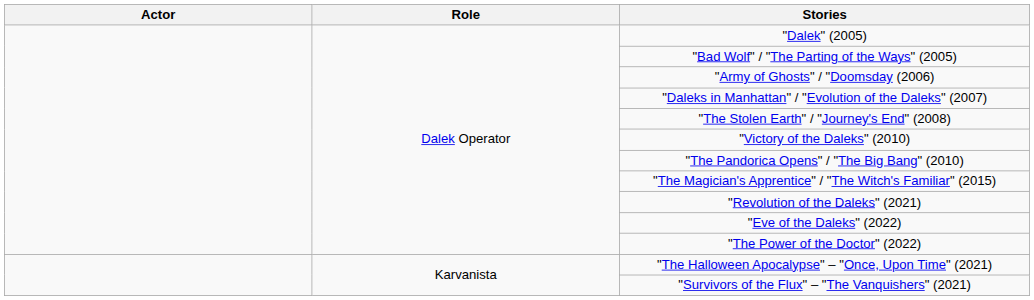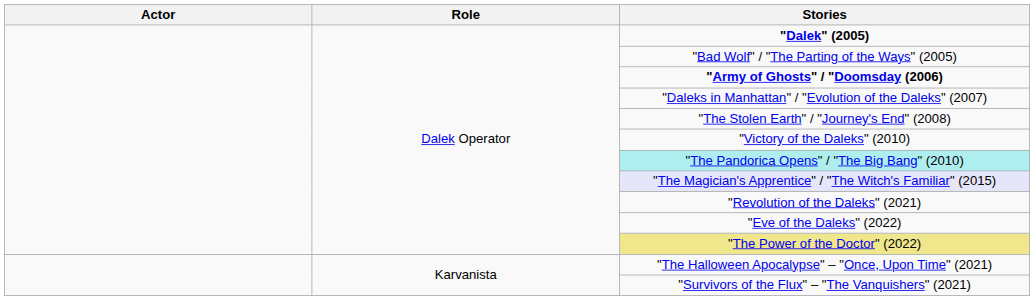(825, 35) normal -> (825, 35) bold
(825, 77) normal -> (825, 77) bold
(825, 160) no background -> (825, 160) paleturquoise background
(825, 181) no background -> (825, 181) lavender background
(825, 243) no background -> (825, 243) khaki background
